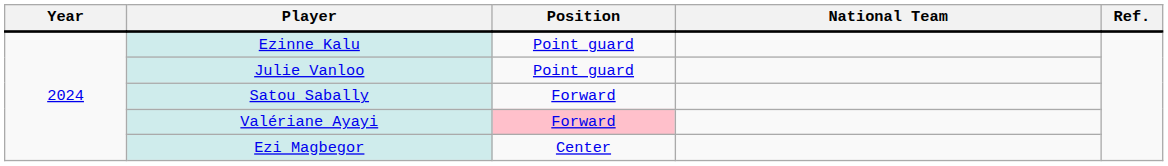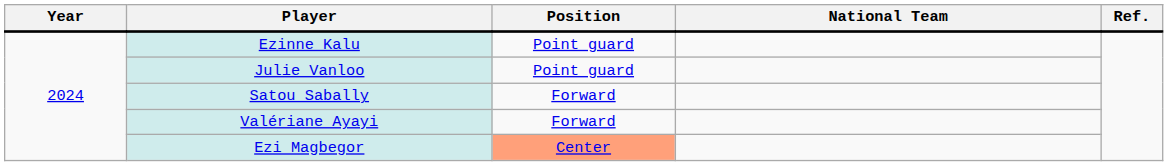(583, 122) pink background -> (583, 122) no background
(583, 147) no background -> (583, 147) lightsalmon background
